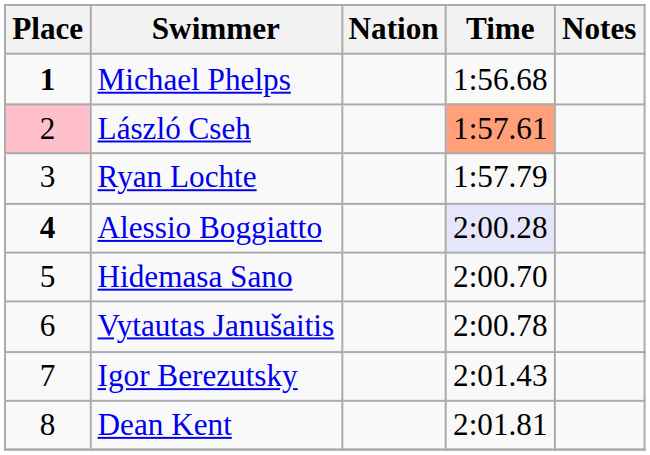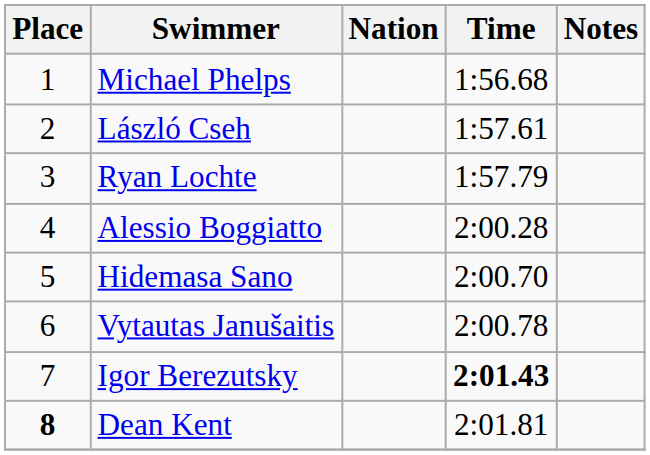(48, 78) bold -> (48, 78) normal
(48, 128) pink background -> (48, 128) no background
(500, 128) lightsalmon background -> (501, 128) no background
(48, 227) bold -> (48, 227) normal
(500, 227) lavender background -> (501, 227) no background
(500, 375) normal -> (501, 375) bold
(48, 425) normal -> (48, 425) bold
